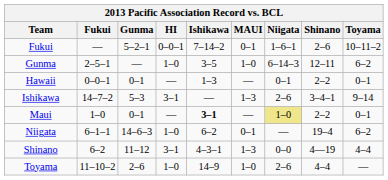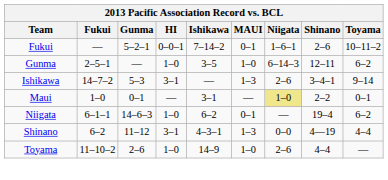- row: (41, 81)
(209, 115) bold -> (209, 98) normal
